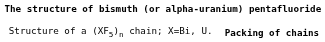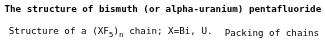(272, 32) bold -> (272, 32) normal
